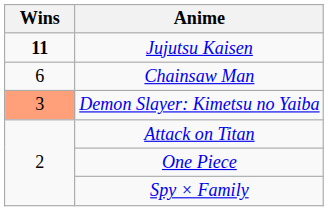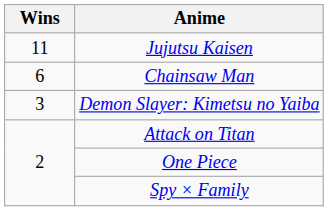(40, 47) bold -> (40, 47) normal
(40, 104) lightsalmon background -> (40, 104) no background
